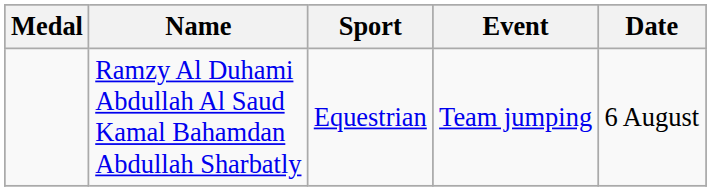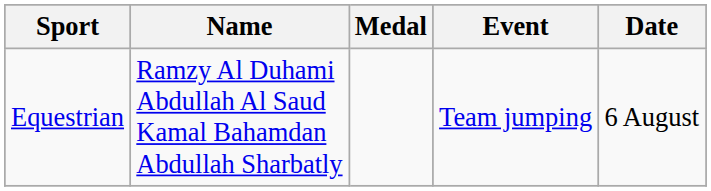columns swapped: (47, 26) <-> (370, 26)
